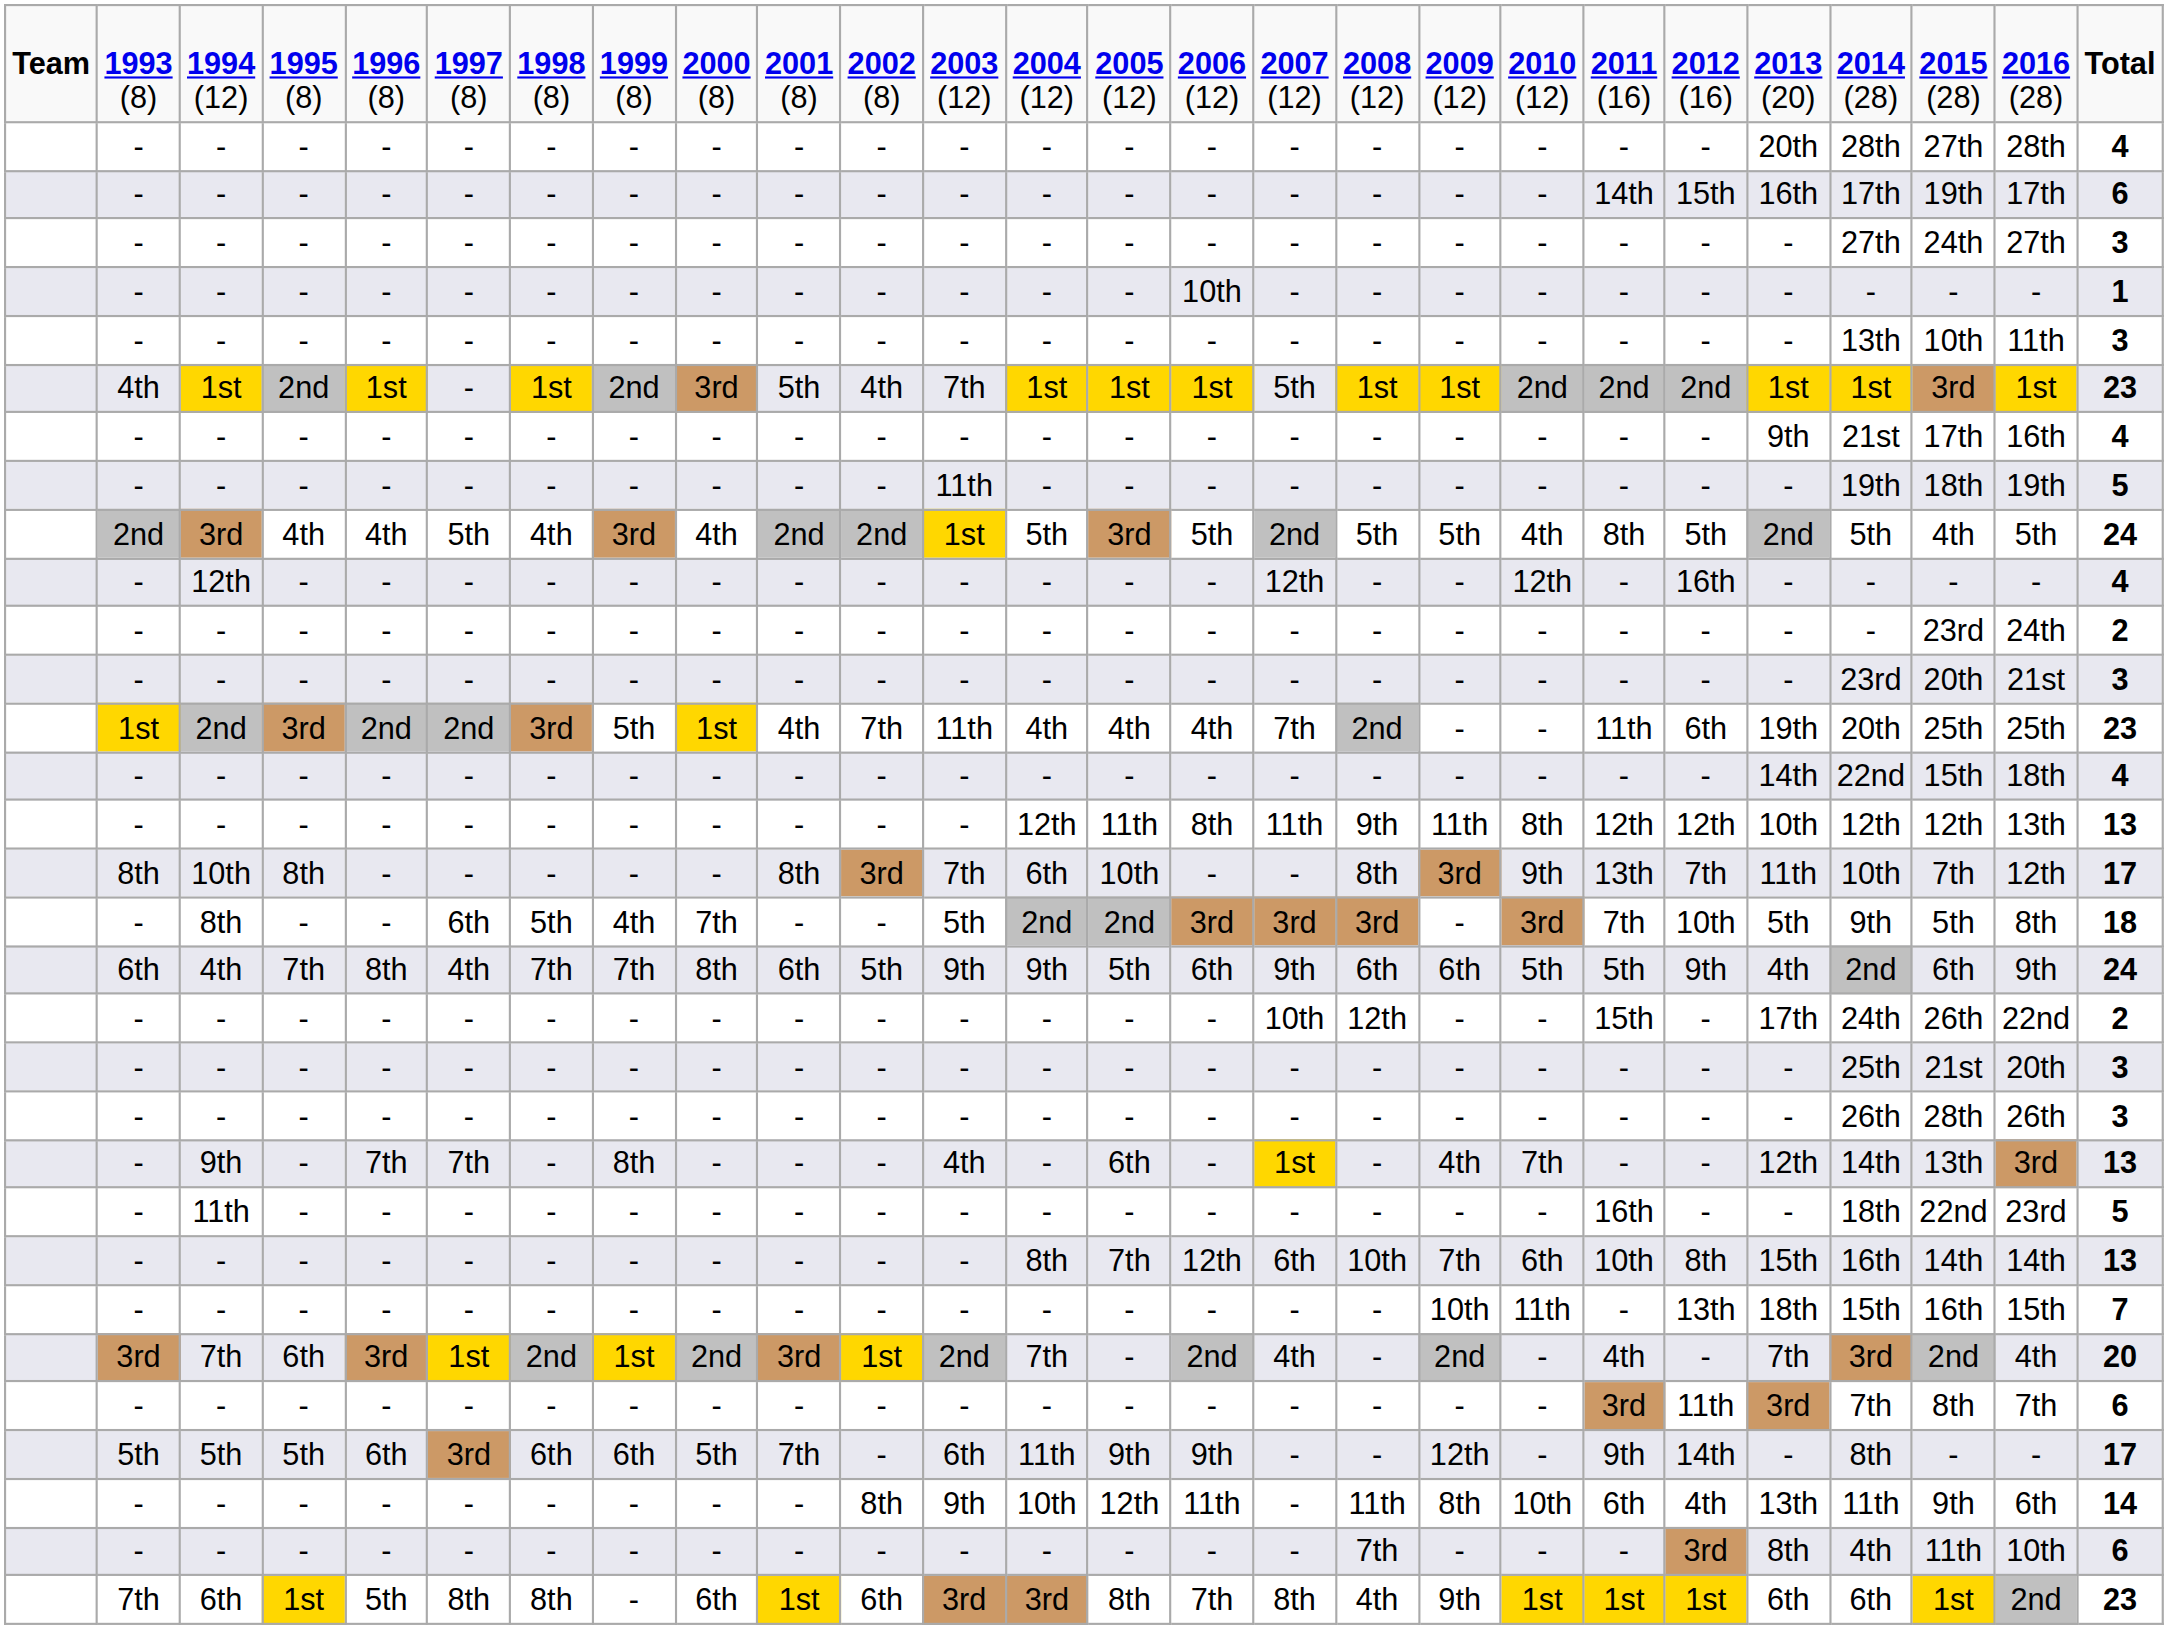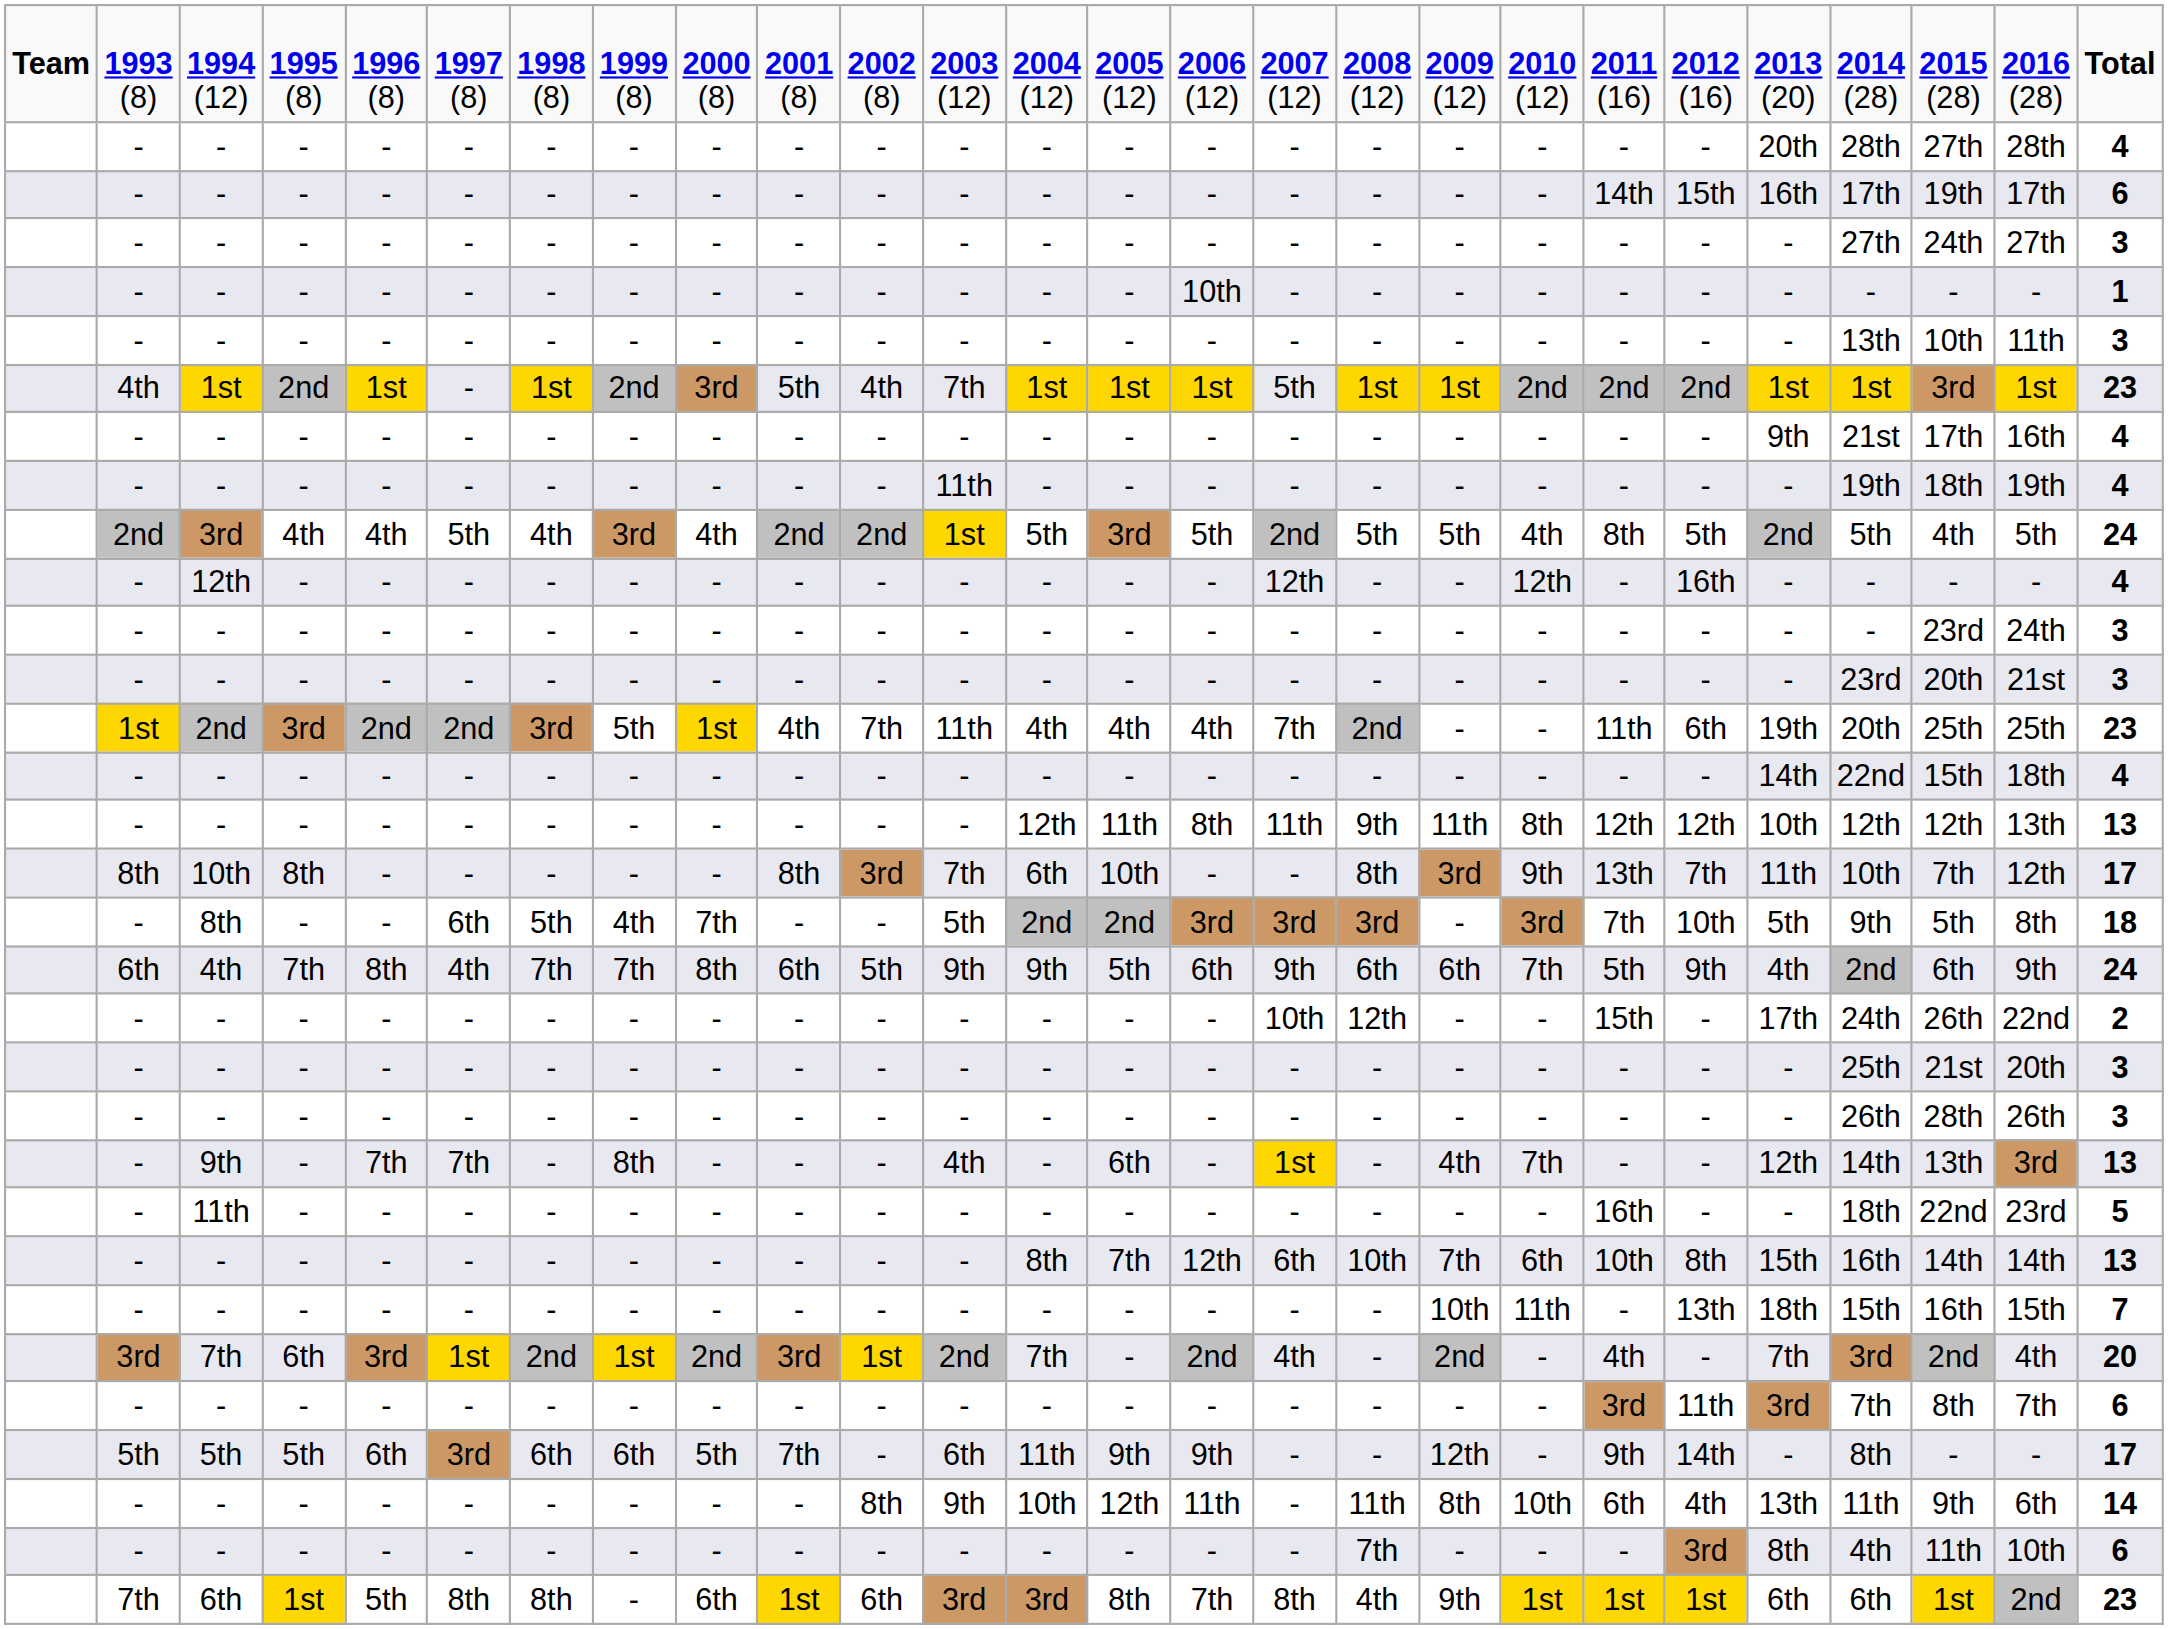(2120, 486) 5 -> (2120, 486) 4
(2120, 631) 2 -> (2120, 631) 3
(1542, 970) 5th -> (1542, 970) 7th
